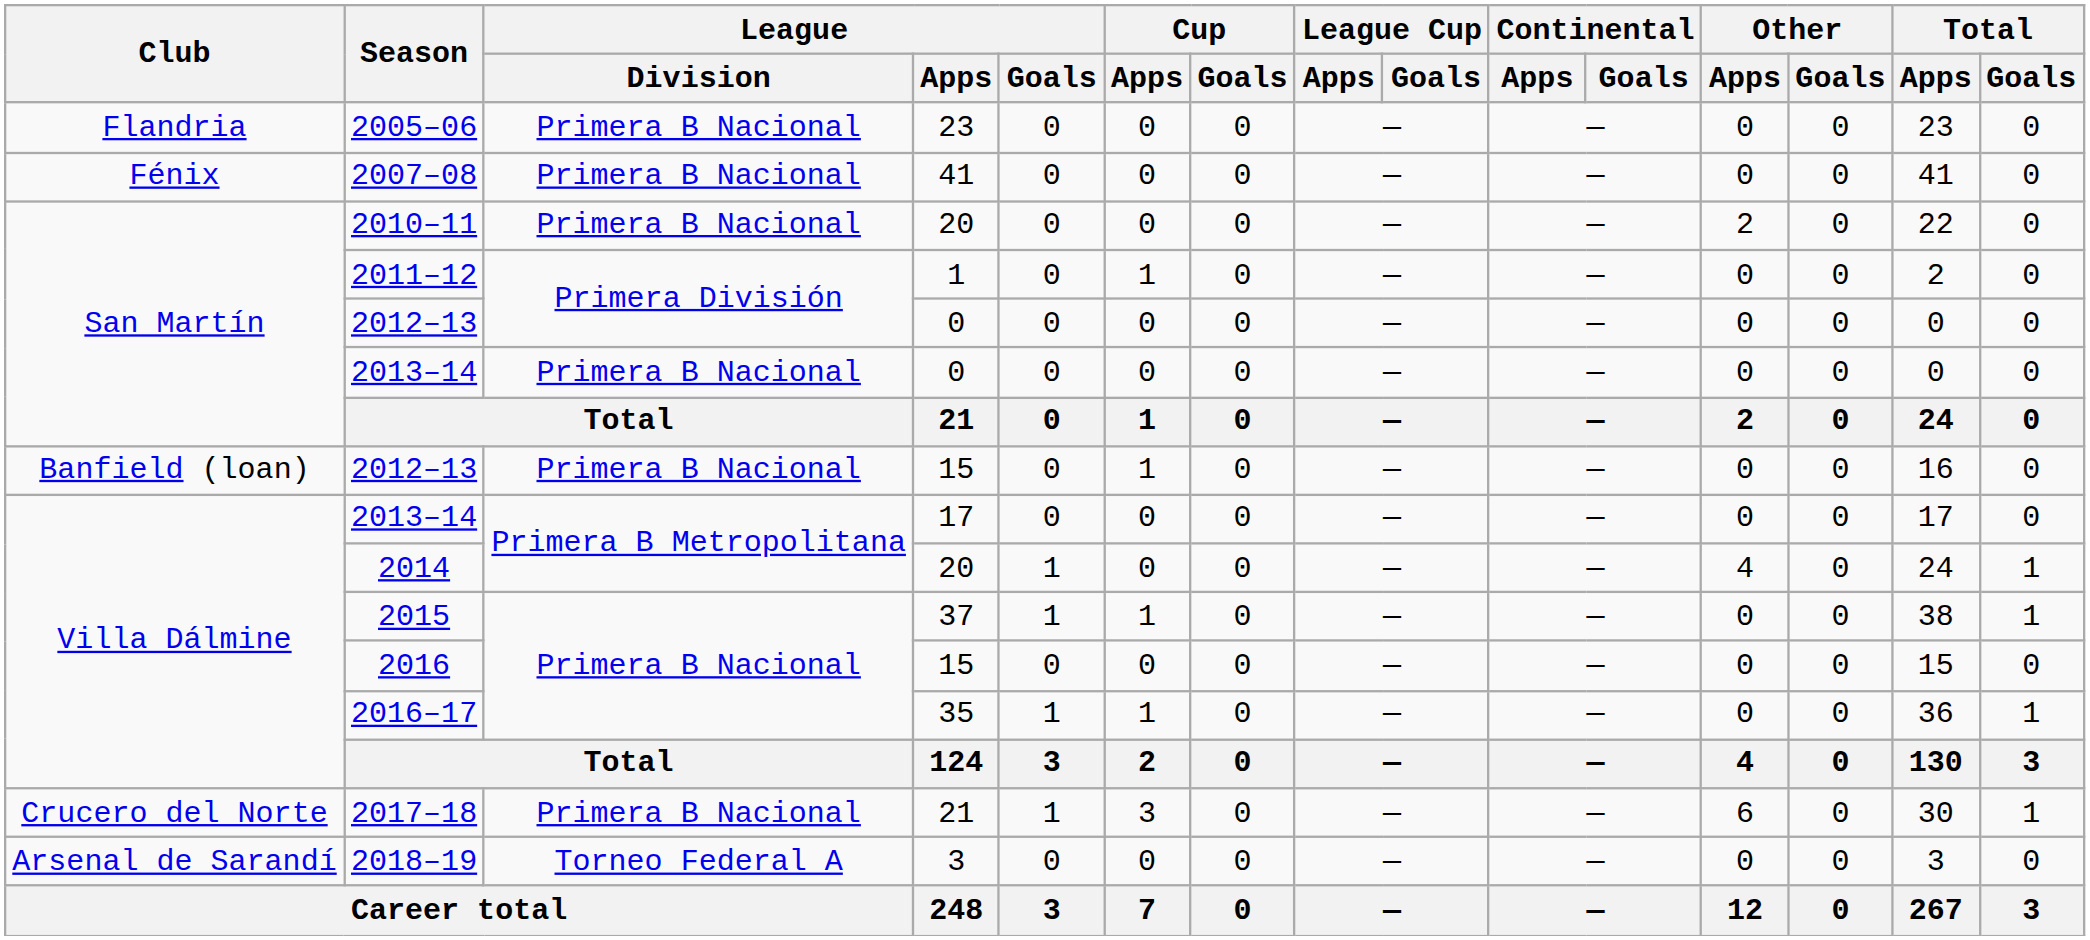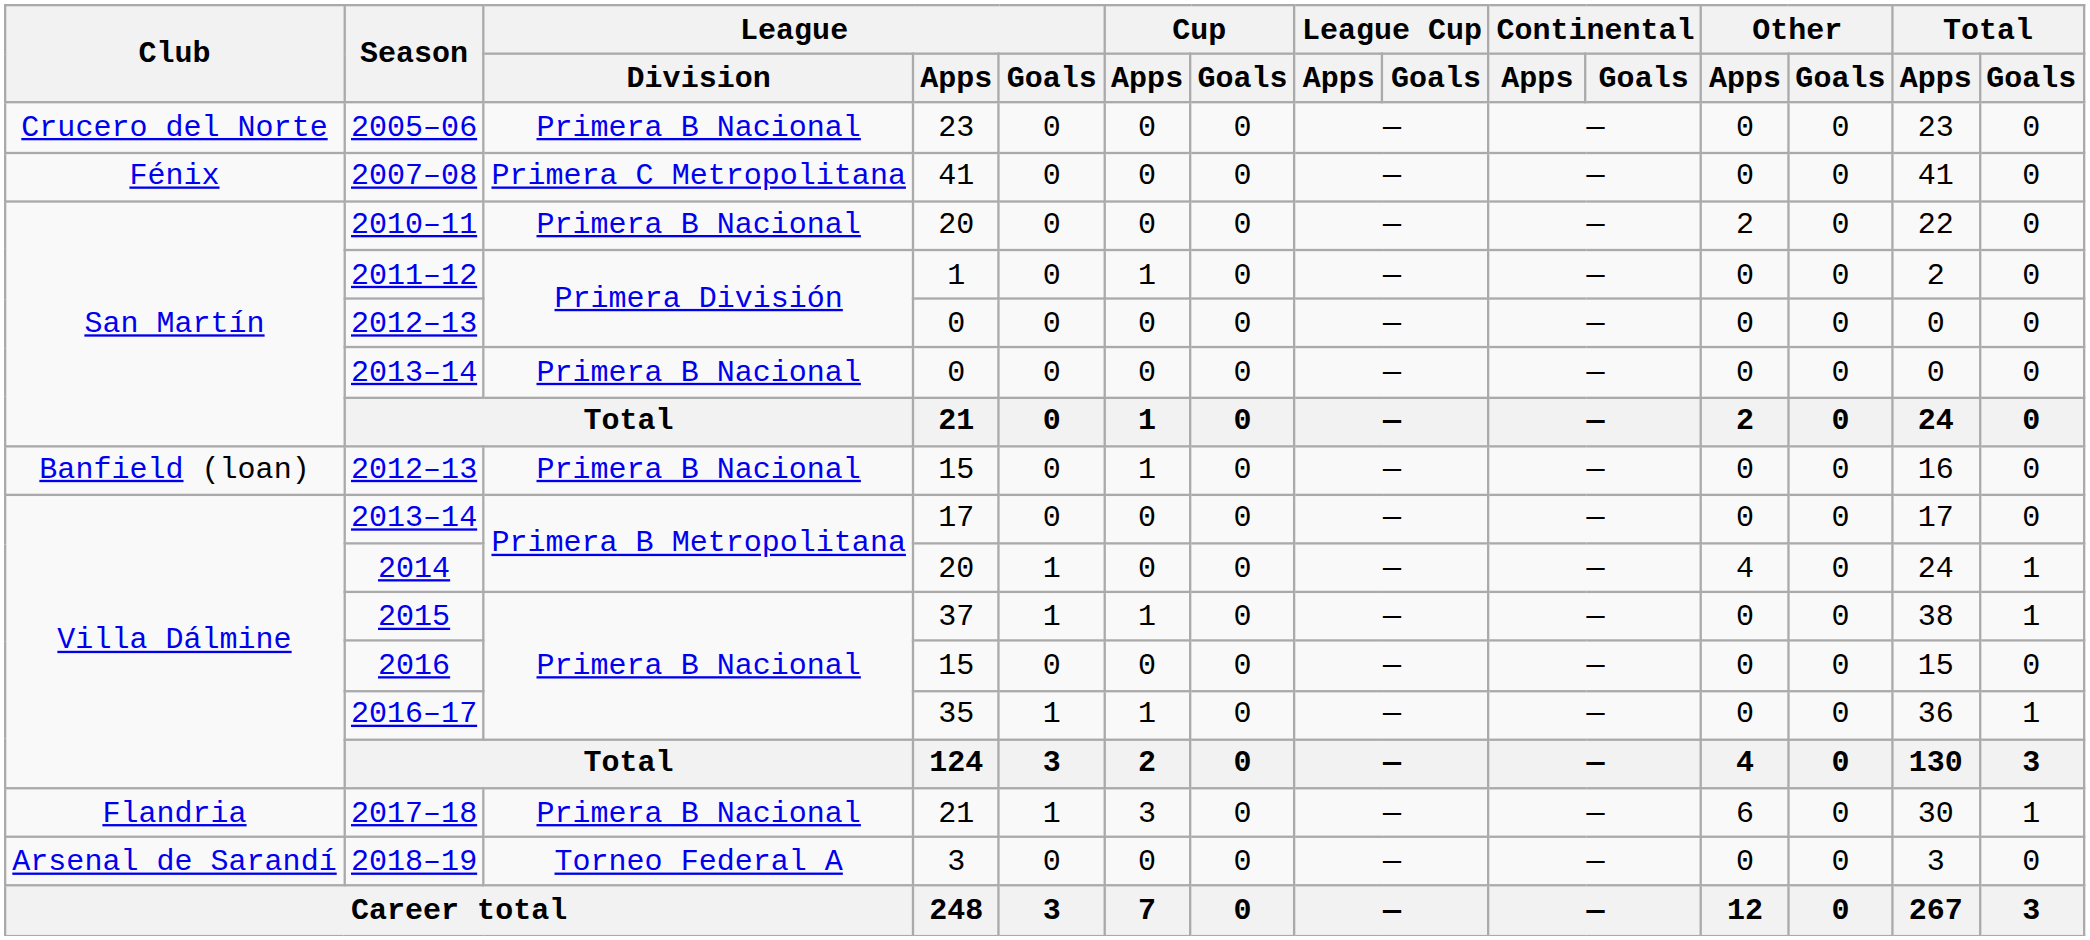(174, 128) Flandria -> (175, 128) Crucero del Norte
(699, 176) Primera B Nacional -> (699, 176) Primera C Metropolitana
(175, 813) Crucero del Norte -> (174, 813) Flandria
